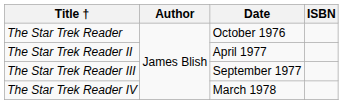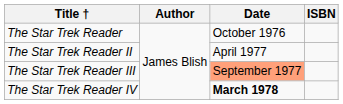(257, 71) no background -> (257, 71) lightsalmon background
(244, 90) normal -> (245, 90) bold
